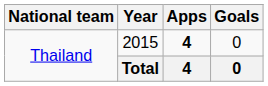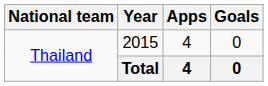(187, 42) bold -> (187, 42) normal
